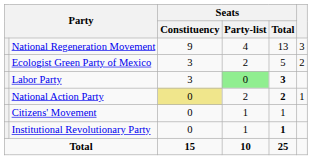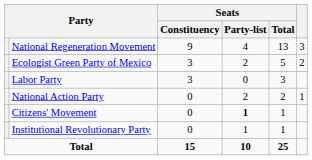(245, 79) lightgreen background -> (245, 79) no background
(283, 79) bold -> (283, 79) normal
(190, 96) khaki background -> (190, 96) no background
(283, 96) bold -> (283, 96) normal
(245, 113) normal -> (245, 113) bold
(283, 130) bold -> (283, 130) normal
